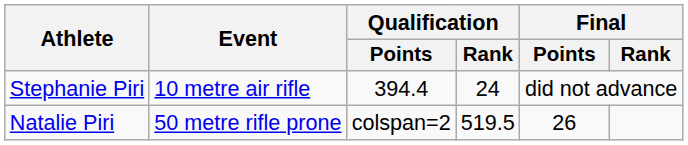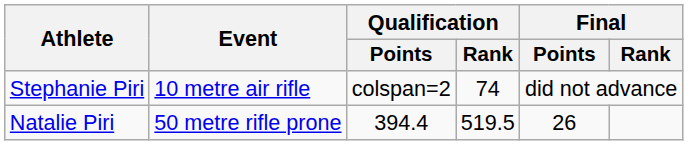(401, 89) 394.4 -> (401, 89) colspan=2
(488, 89) 24 -> (488, 89) 74
(401, 123) colspan=2 -> (401, 123) 394.4
